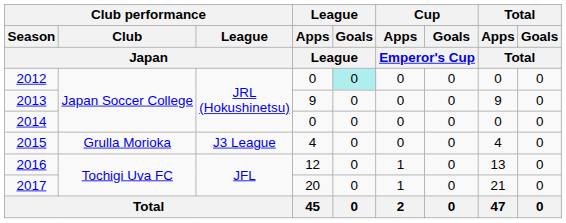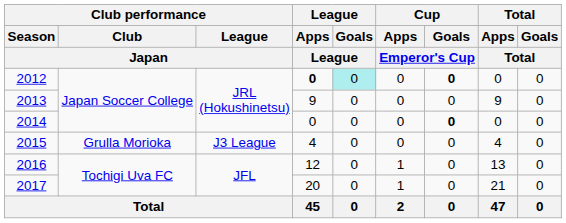(313, 79) normal -> (313, 79) bold
(451, 79) normal -> (451, 79) bold
(451, 121) normal -> (451, 121) bold
